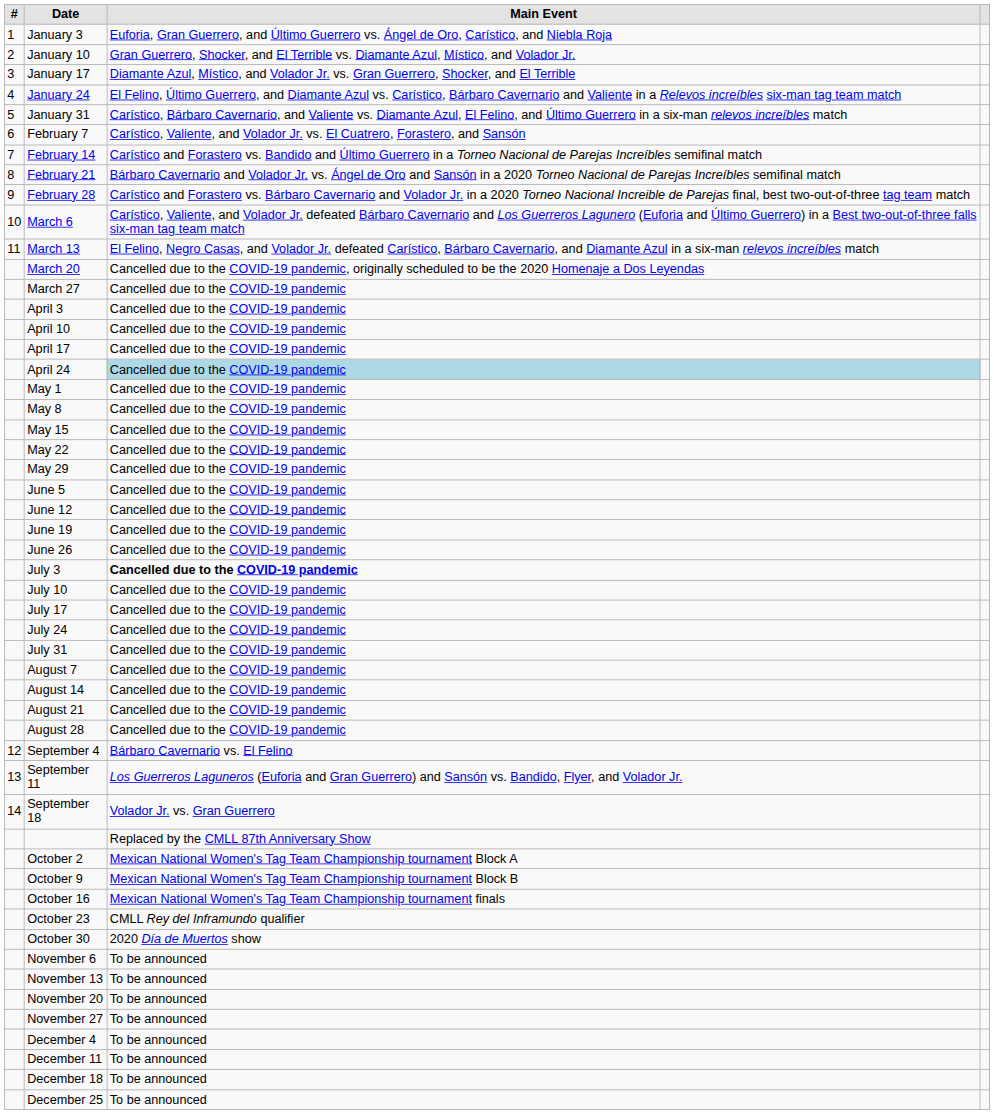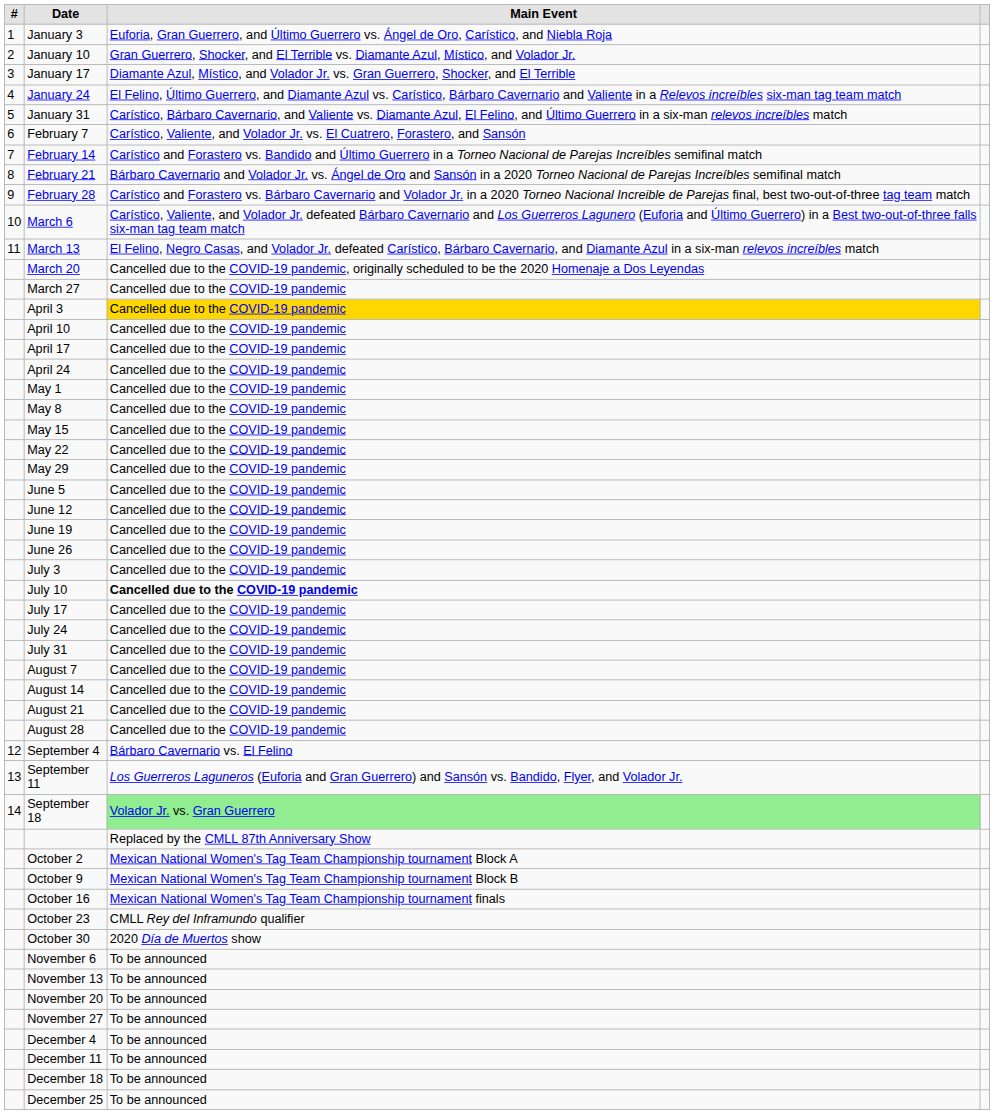(228, 309) no background -> (228, 309) gold background
(228, 369) lightblue background -> (228, 369) no background
(234, 569) bold -> (228, 569) normal
(228, 590) normal -> (234, 590) bold
(192, 811) no background -> (192, 811) lightgreen background
